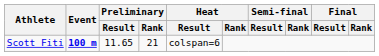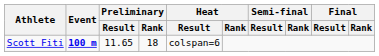(152, 43) 21 -> (152, 43) 18
